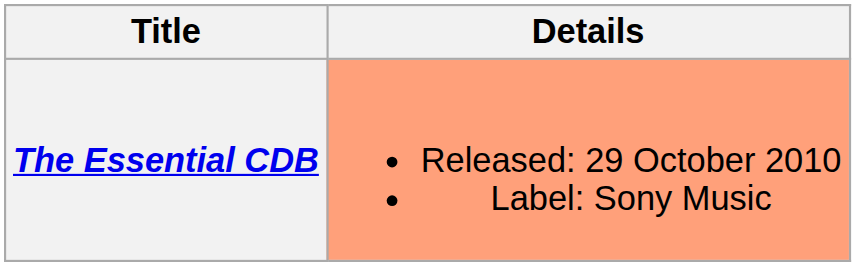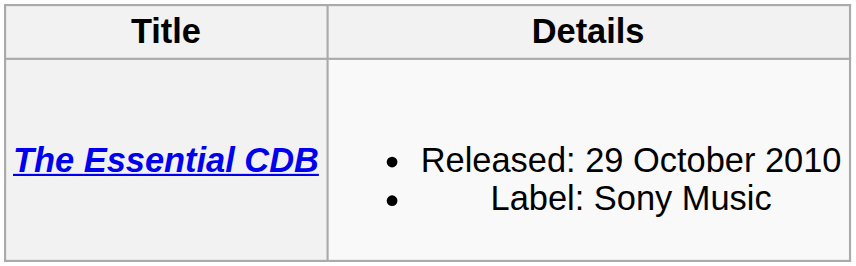(588, 179) lightsalmon background -> (588, 179) no background
